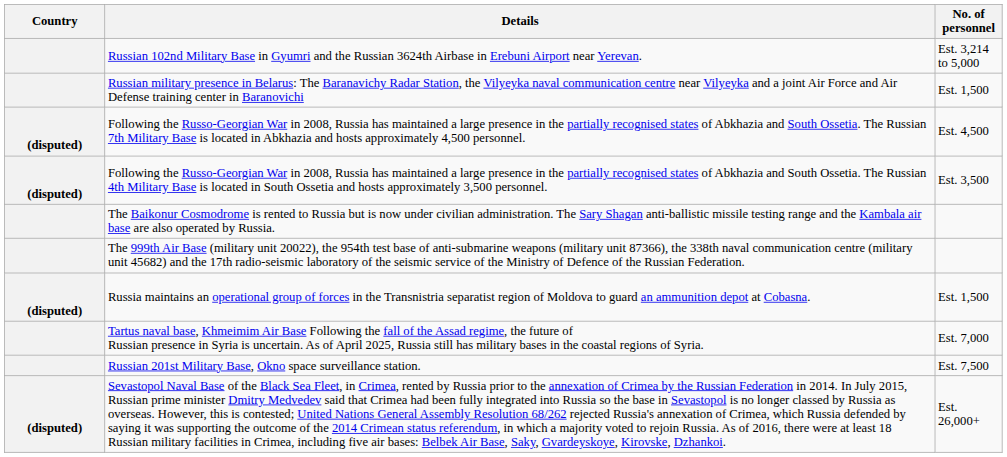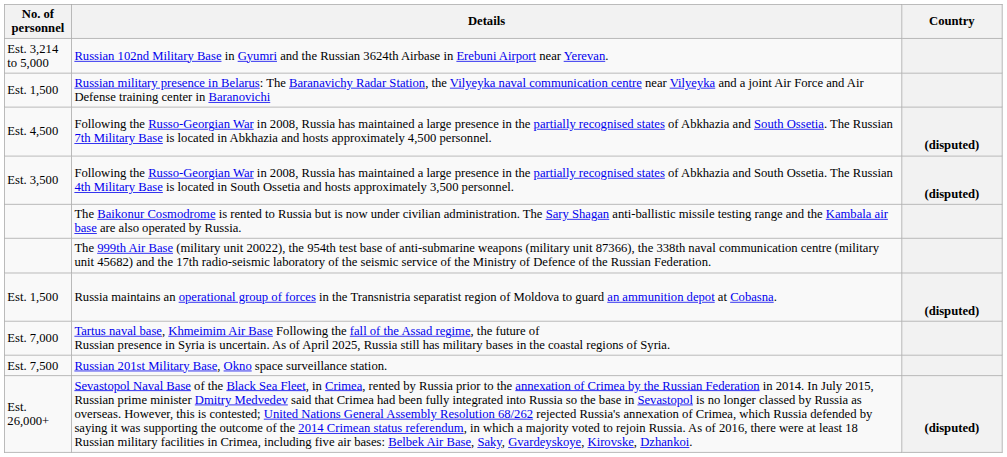columns swapped: (55, 21) <-> (969, 21)
